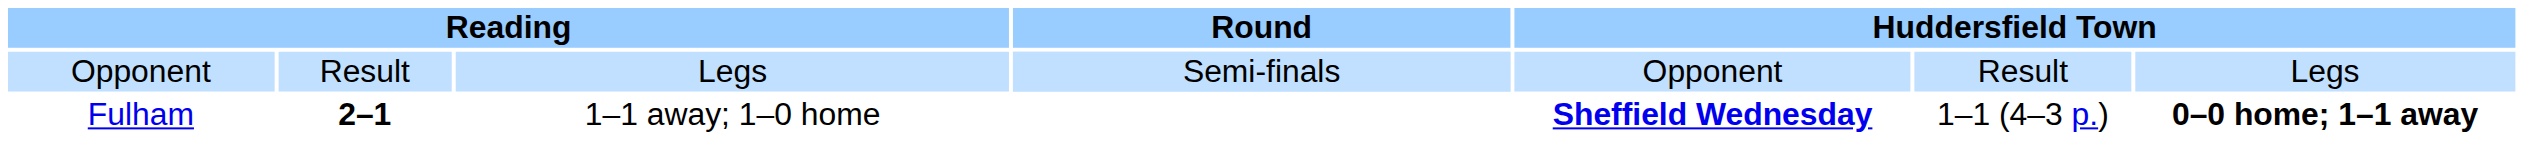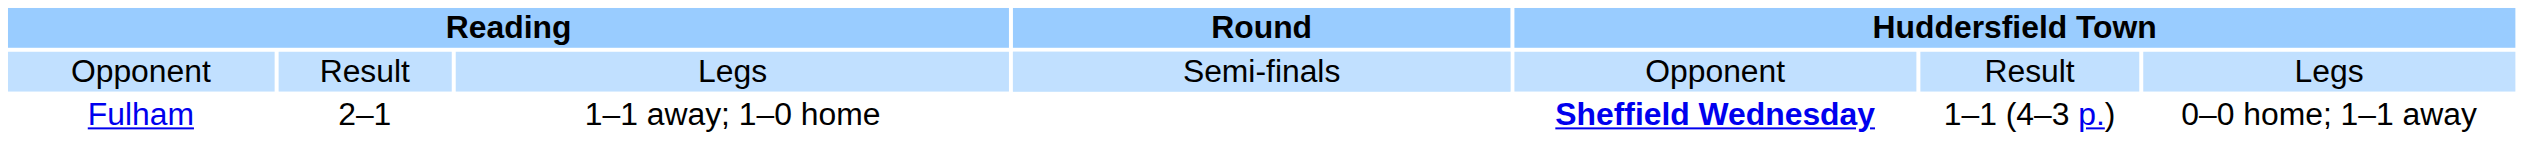(365, 114) bold -> (365, 114) normal
(2325, 114) bold -> (2329, 114) normal
